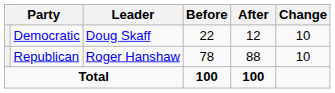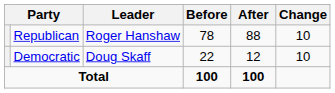rows swapped: (46, 56) <-> (47, 35)
